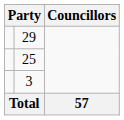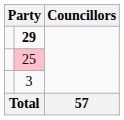(29, 37) normal -> (29, 37) bold
(29, 59) no background -> (29, 59) pink background
